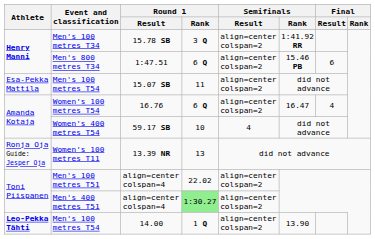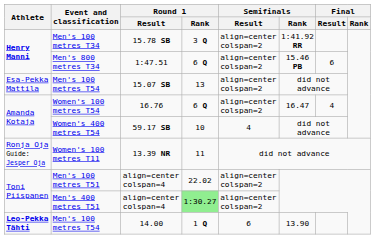(200, 84) 11 -> (200, 84) 13
(200, 154) 13 -> (200, 154) 11
(248, 223) align=center colspan=2 -> (249, 223) 6
